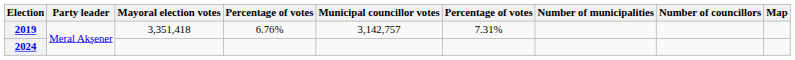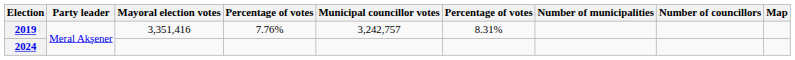(169, 30) 3,351,418 -> (169, 30) 3,351,416
(270, 30) 6.76% -> (270, 30) 7.76%
(379, 30) 3,142,757 -> (379, 30) 3,242,757
(489, 30) 7.31% -> (489, 30) 8.31%
